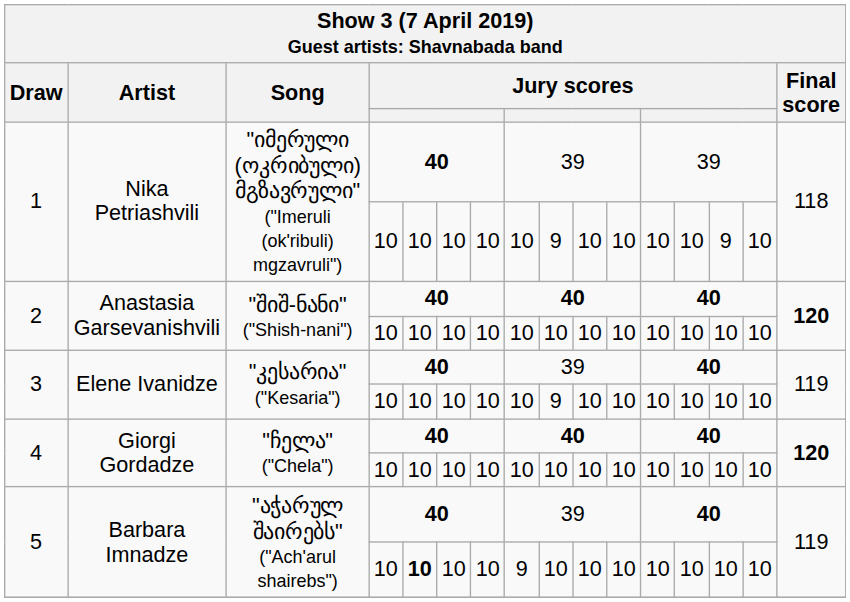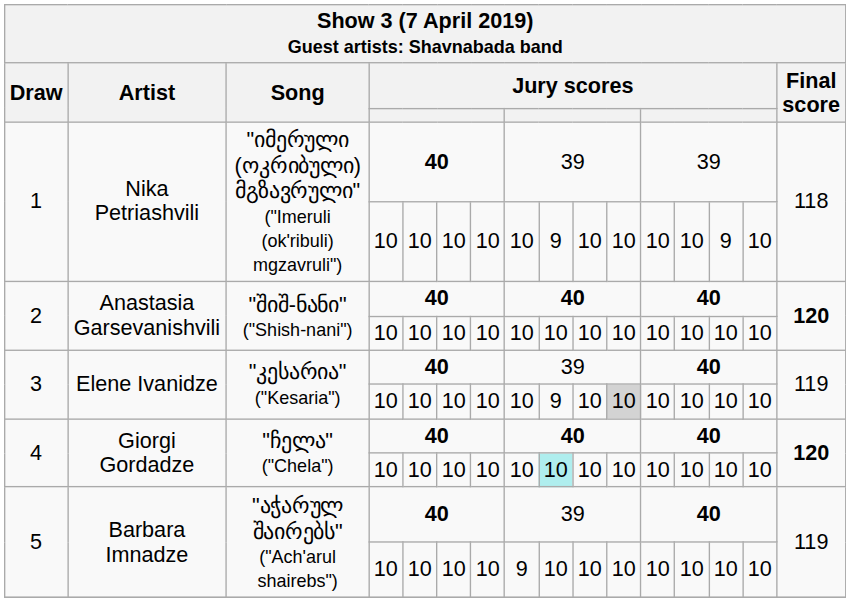(624, 401) no background -> (624, 401) lightgrey background
(556, 469) no background -> (556, 469) paleturquoise background
(420, 569) bold -> (420, 569) normal
